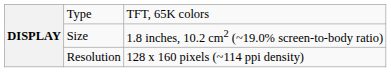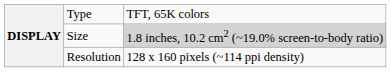(255, 35) no background -> (255, 35) lightgrey background
